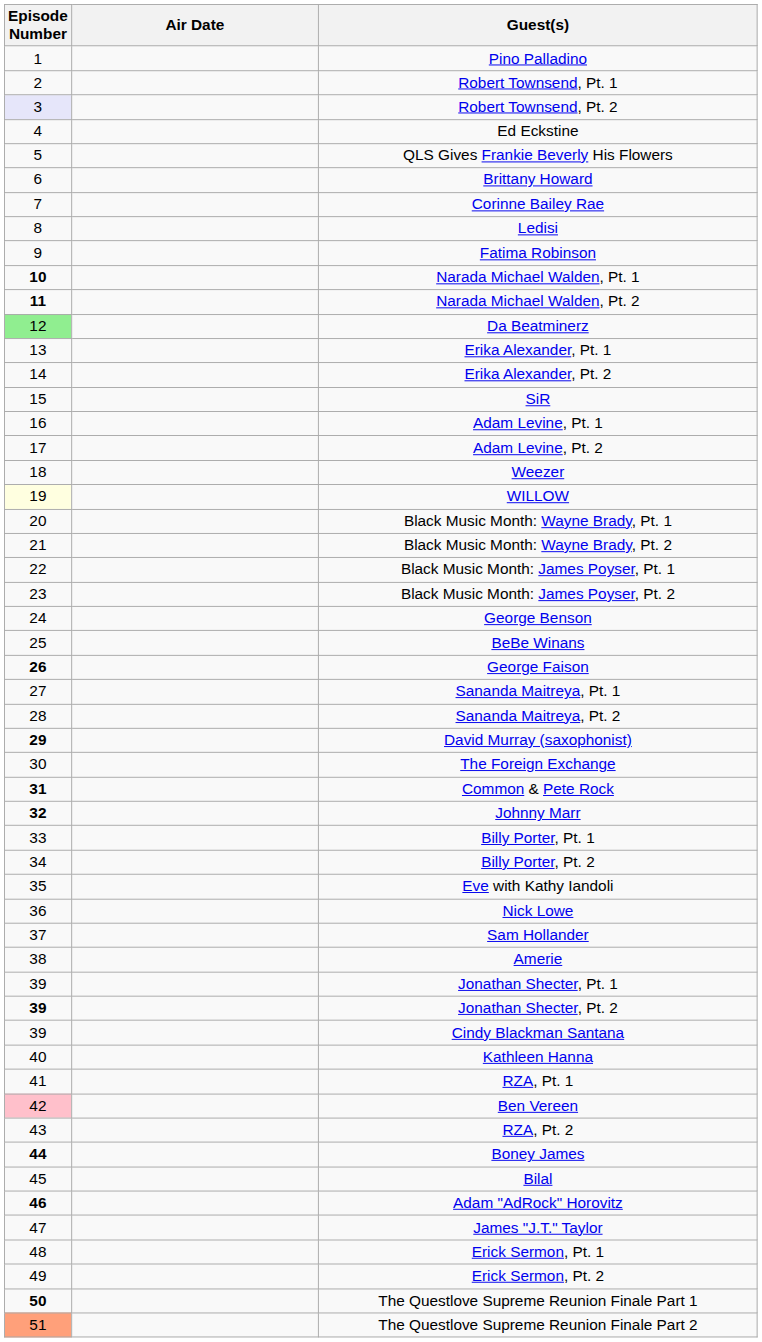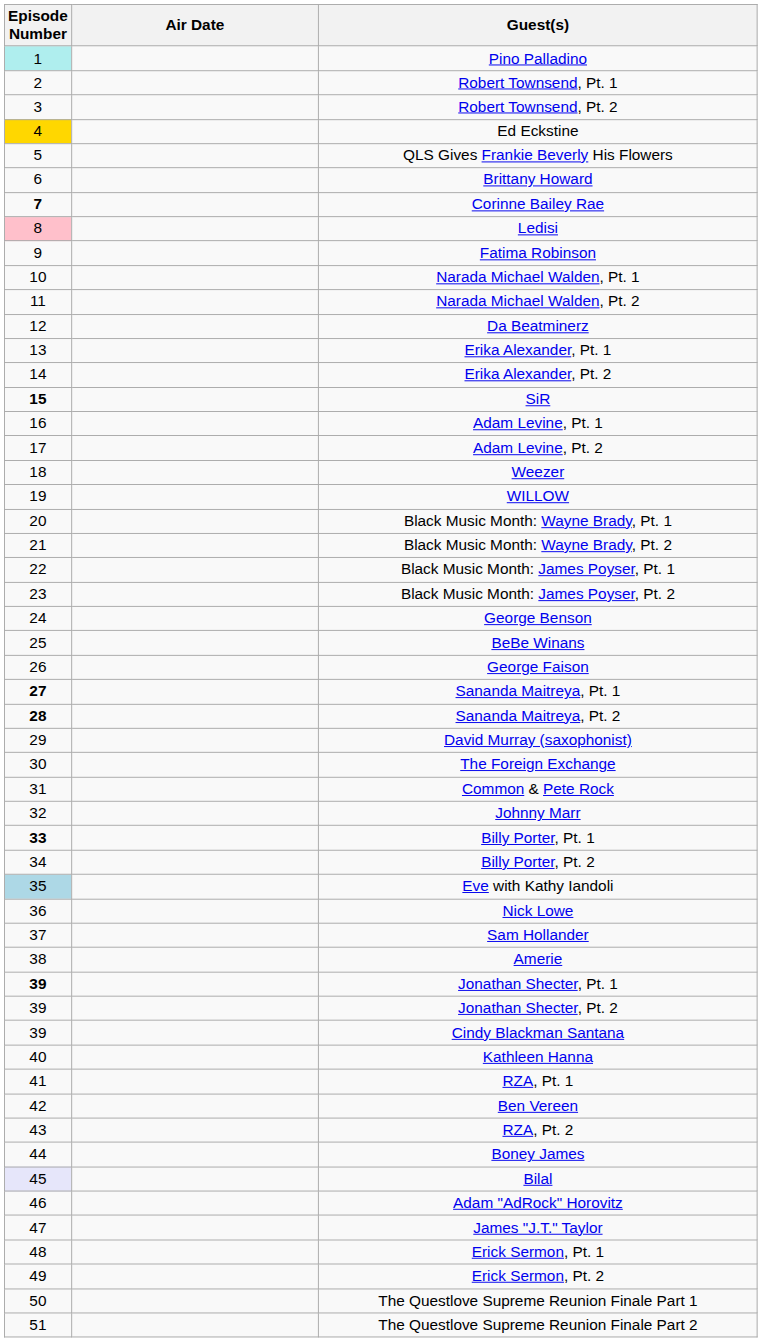(38, 58) no background -> (38, 58) paleturquoise background
(38, 107) lavender background -> (38, 107) no background
(38, 131) no background -> (38, 131) gold background
(38, 204) normal -> (38, 204) bold
(38, 228) no background -> (38, 228) pink background
(38, 277) bold -> (38, 277) normal
(38, 301) bold -> (38, 301) normal
(38, 326) lightgreen background -> (38, 326) no background
(38, 399) normal -> (38, 399) bold
(38, 496) lightyellow background -> (38, 496) no background
(38, 667) bold -> (38, 667) normal
(38, 691) normal -> (38, 691) bold
(38, 716) normal -> (38, 716) bold
(38, 740) bold -> (38, 740) normal
(38, 789) bold -> (38, 789) normal
(38, 813) bold -> (38, 813) normal
(38, 837) normal -> (38, 837) bold
(38, 886) no background -> (38, 886) lightblue background
(38, 983) normal -> (38, 983) bold
(38, 1008) bold -> (38, 1008) normal
(38, 1105) pink background -> (38, 1105) no background
(38, 1154) bold -> (38, 1154) normal
(38, 1178) no background -> (38, 1178) lavender background
(38, 1203) bold -> (38, 1203) normal
(38, 1300) bold -> (38, 1300) normal
(38, 1325) lightsalmon background -> (38, 1325) no background
